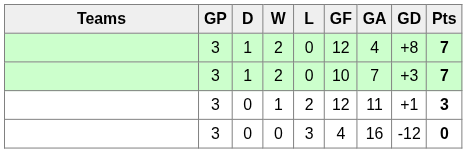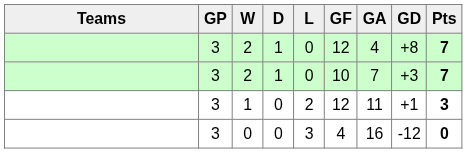columns swapped: (278, 18) <-> (248, 18)
